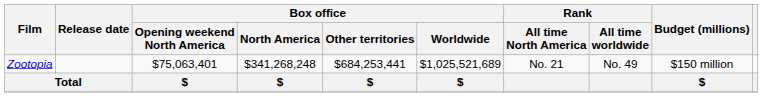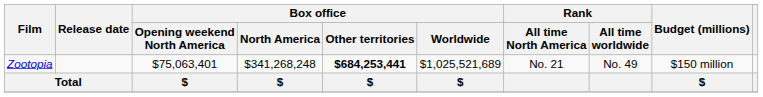(370, 63) normal -> (370, 63) bold
